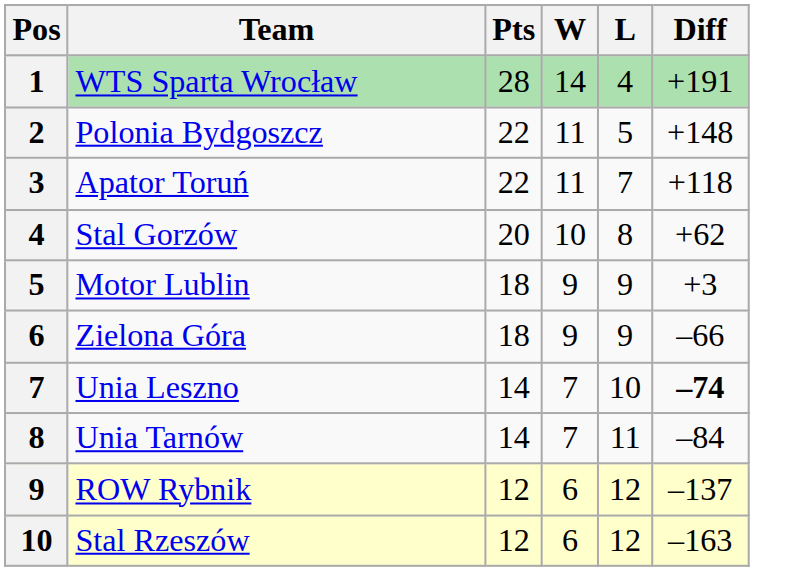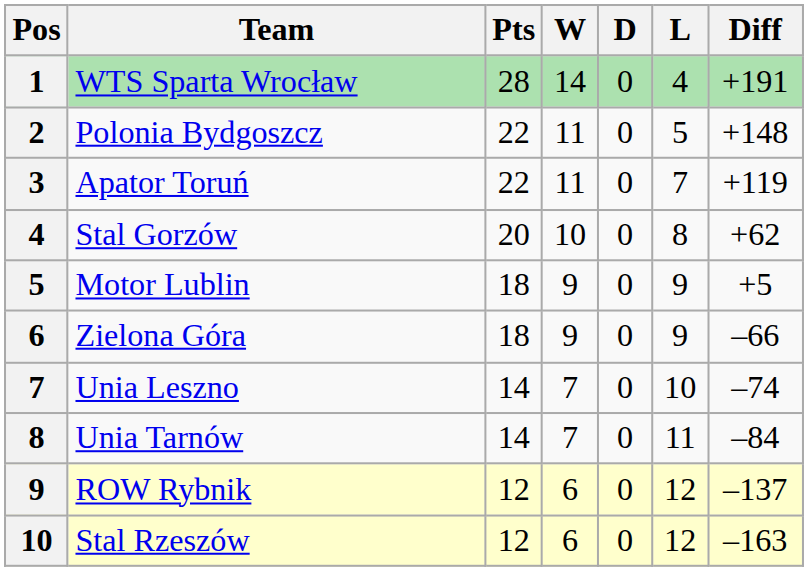+ column: (625, 30)
(700, 183) +118 -> (755, 183) +119
(700, 285) +3 -> (755, 285) +5
(700, 387) bold -> (755, 387) normal
